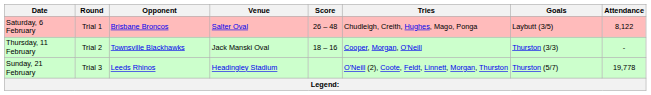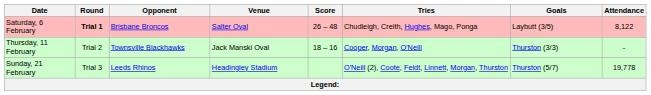(92, 27) normal -> (92, 27) bold
